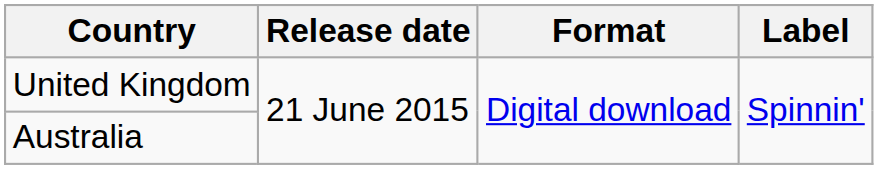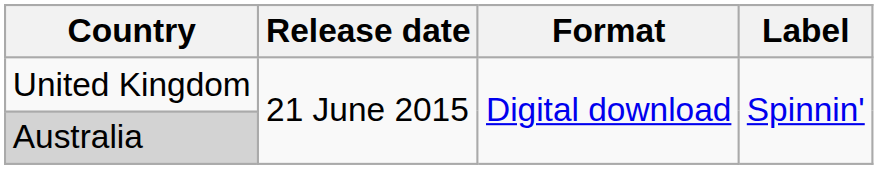(78, 137) no background -> (78, 137) lightgrey background
